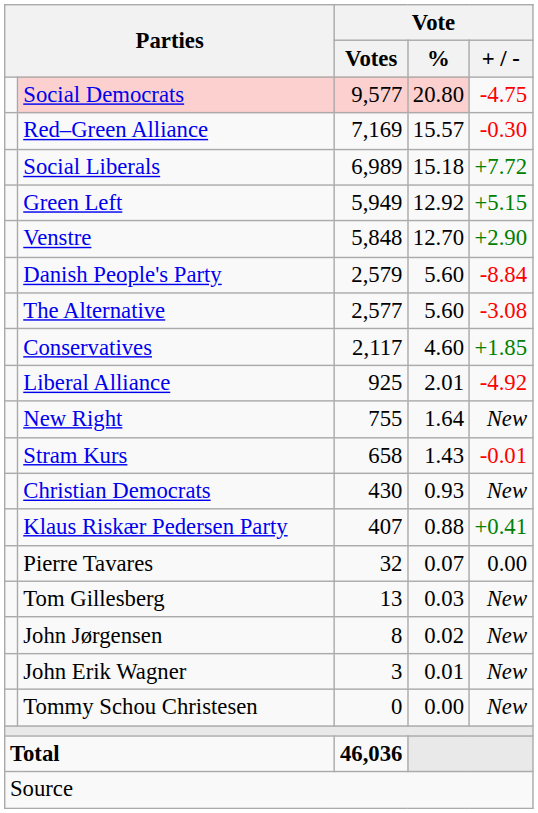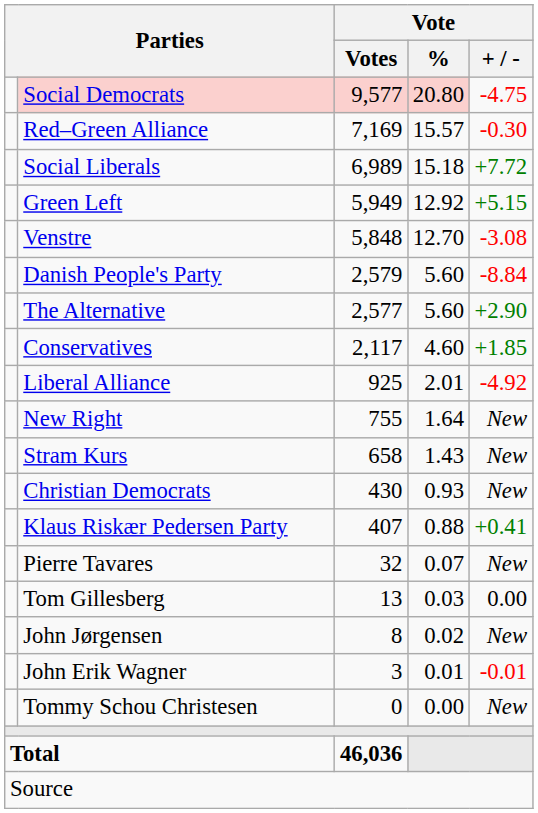(501, 238) +2.90 -> (503, 238) -3.08
(503, 310) -3.08 -> (501, 310) +2.90
(503, 454) -0.01 -> (507, 454) New
(507, 563) 0.00 -> (507, 563) New
(507, 599) New -> (507, 599) 0.00
(507, 671) New -> (503, 671) -0.01
